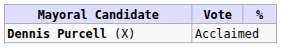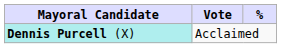(71, 33) no background -> (71, 33) paleturquoise background
